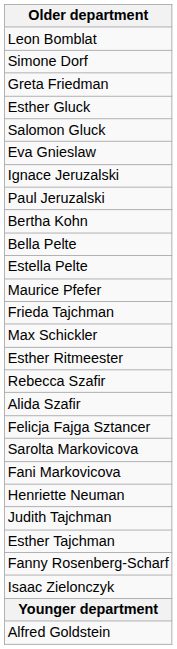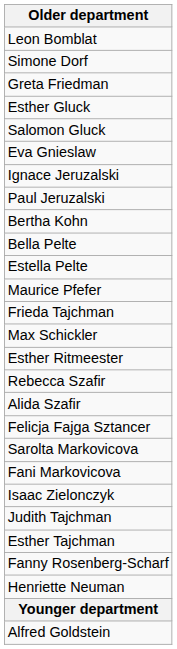(66, 495) Henriette Neuman -> (61, 495) Isaac Zielonczyk
(61, 586) Isaac Zielonczyk -> (66, 586) Henriette Neuman
